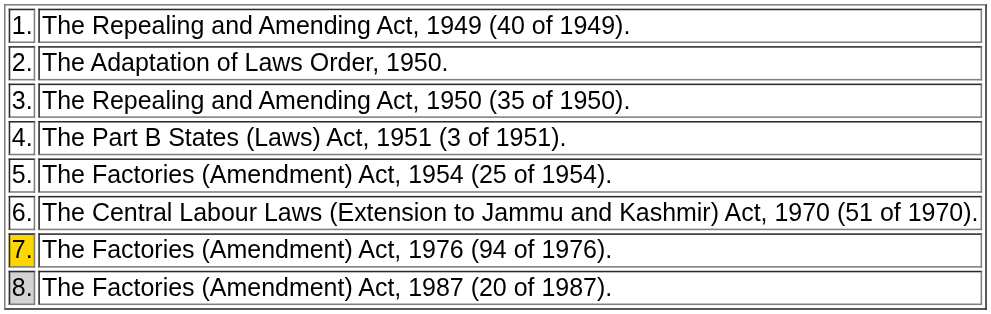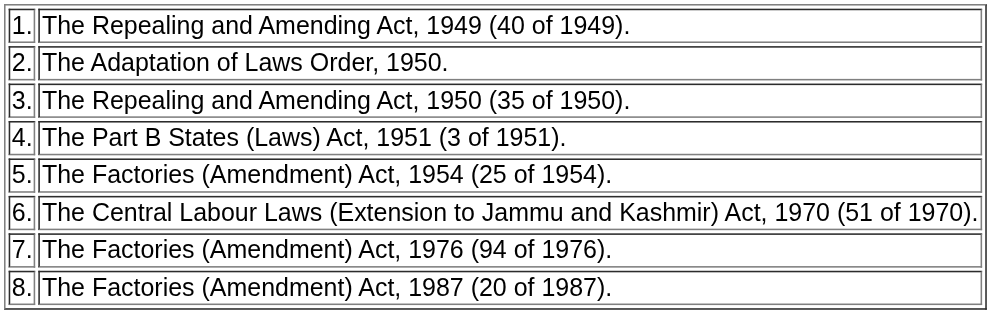(22, 250) gold background -> (22, 250) no background
(22, 287) lightgrey background -> (22, 287) no background
